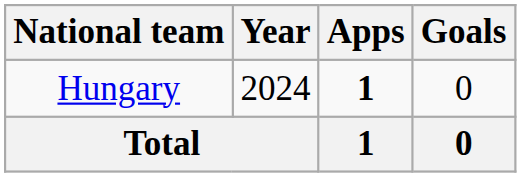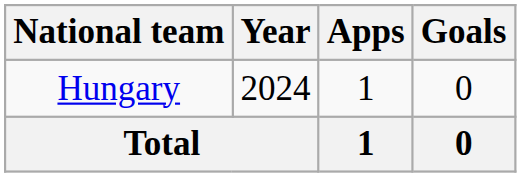(366, 87) bold -> (366, 87) normal
